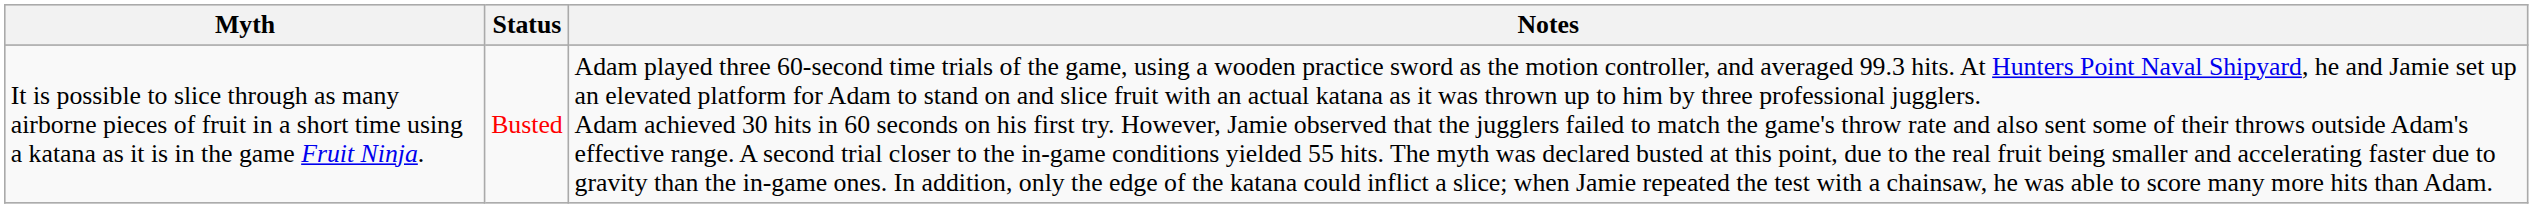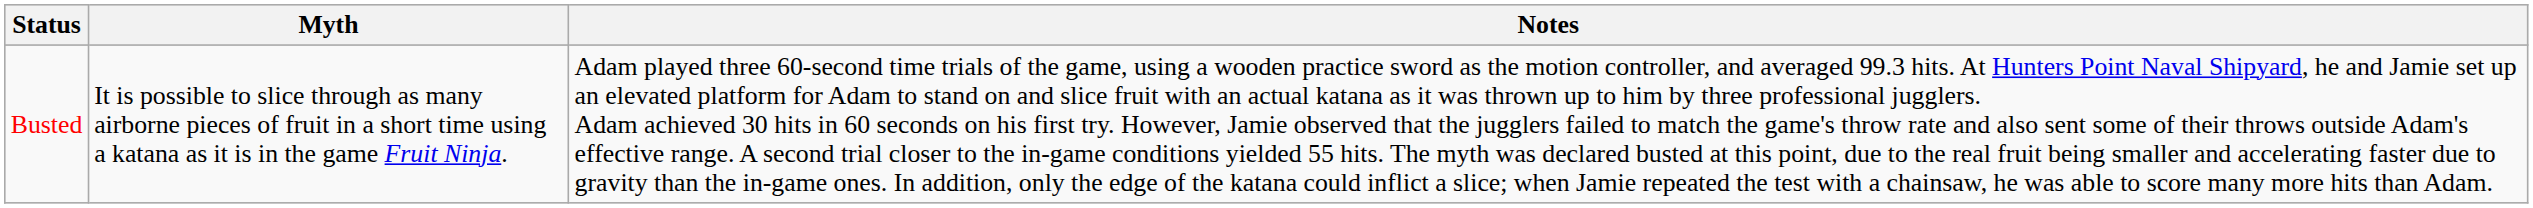columns swapped: (245, 24) <-> (527, 24)
